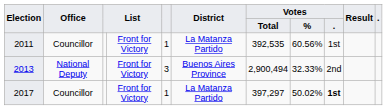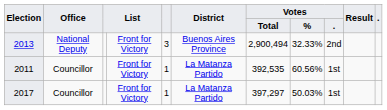rows swapped: (24, 45) <-> (24, 69)
(307, 93) 50.02% -> (307, 93) 50.03%
(334, 93) bold -> (334, 93) normal
